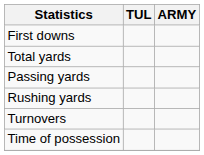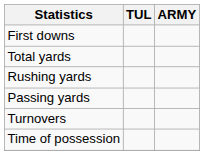rows swapped: (49, 98) <-> (49, 77)
